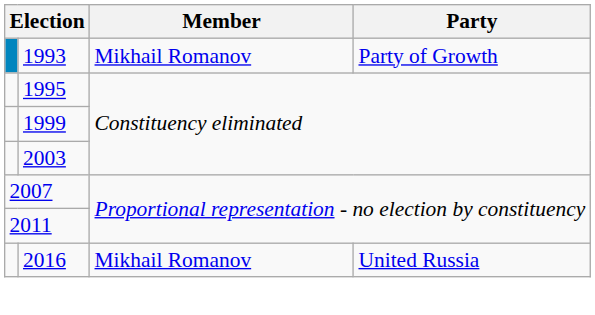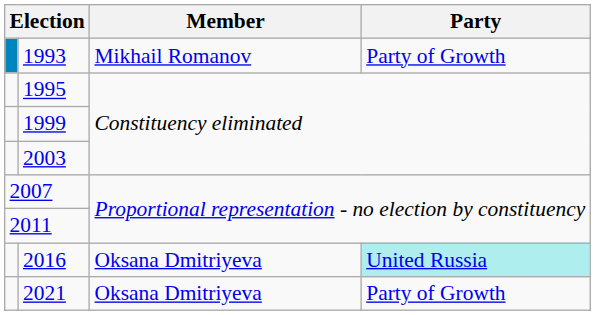(173, 259) Mikhail Romanov -> (178, 259) Oksana Dmitriyeva
(419, 259) no background -> (427, 259) paleturquoise background
+ row: (44, 293)
